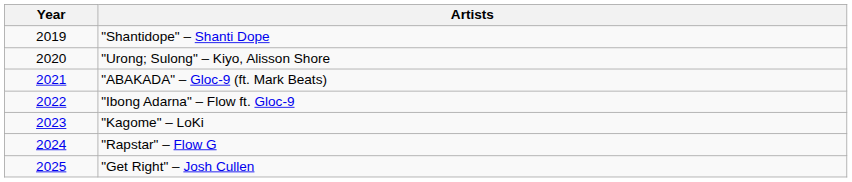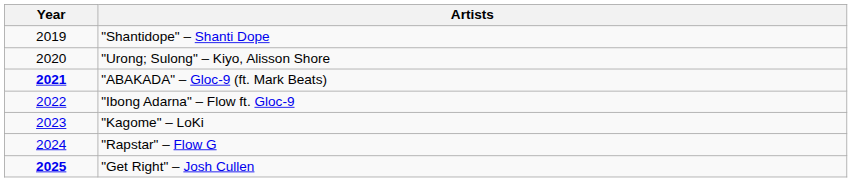(51, 79) normal -> (51, 79) bold
(51, 166) normal -> (51, 166) bold
